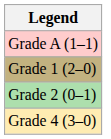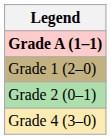(53, 43) normal -> (55, 43) bold
